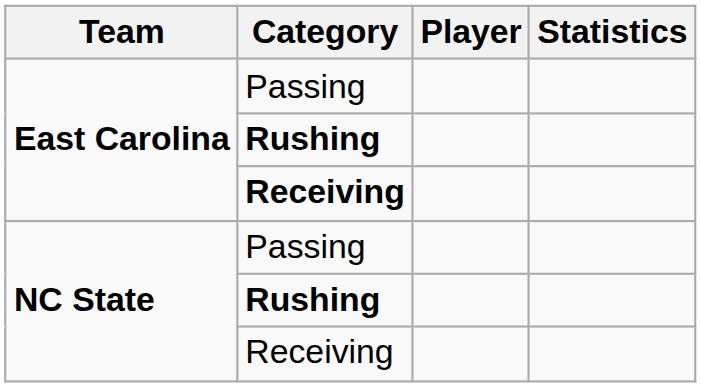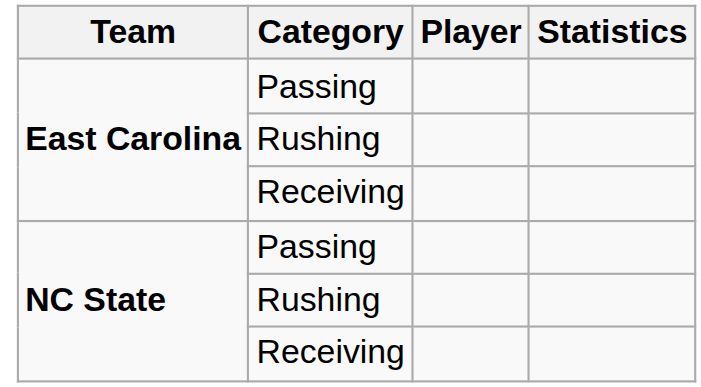(313, 139) bold -> (319, 139) normal
(325, 192) bold -> (331, 192) normal
(313, 299) bold -> (319, 299) normal
